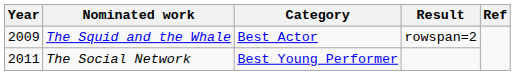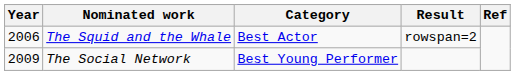(24, 37) 2009 -> (24, 37) 2006
(24, 59) 2011 -> (24, 59) 2009
